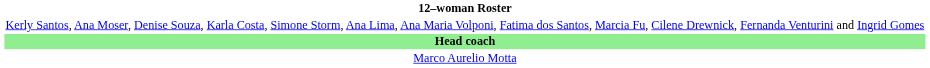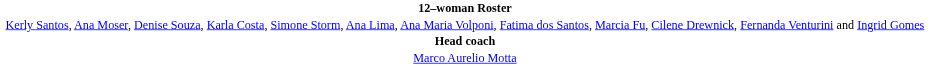(465, 41) lightgreen background -> (465, 41) no background
